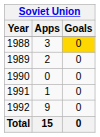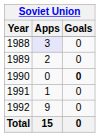(47, 44) no background -> (47, 44) lavender background
(78, 44) gold background -> (78, 44) no background
(78, 76) normal -> (78, 76) bold
